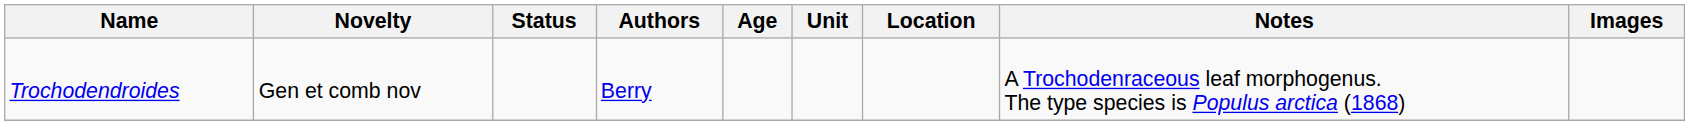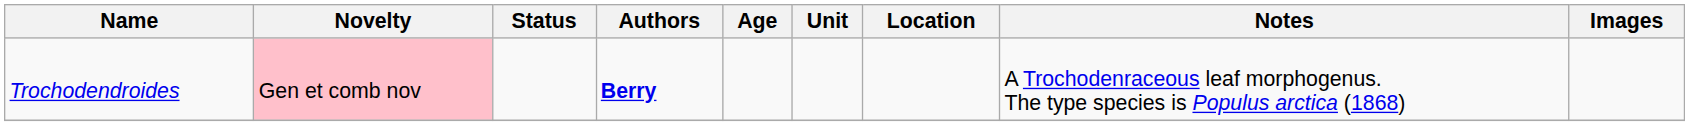(340, 91) no background -> (340, 91) pink background
(626, 91) normal -> (629, 91) bold
